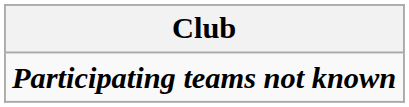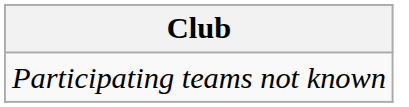(204, 76) bold -> (199, 76) normal
